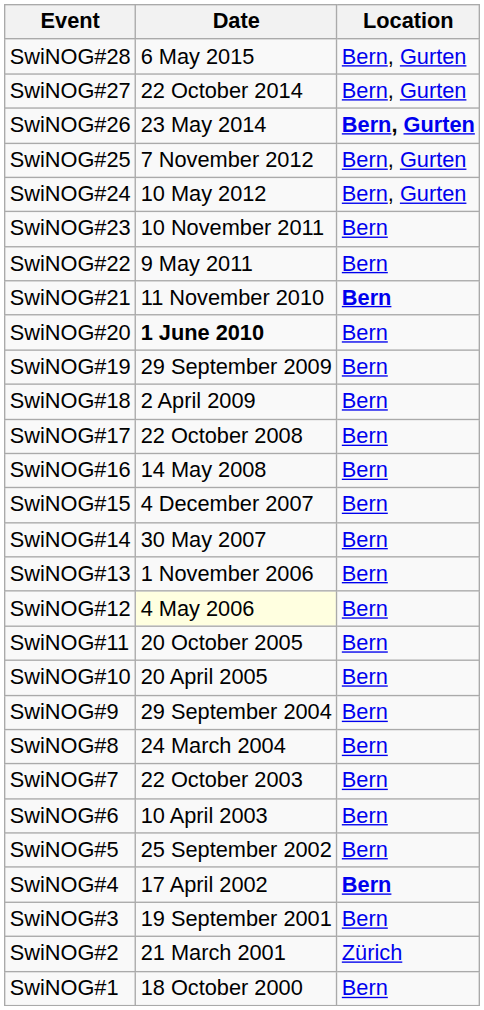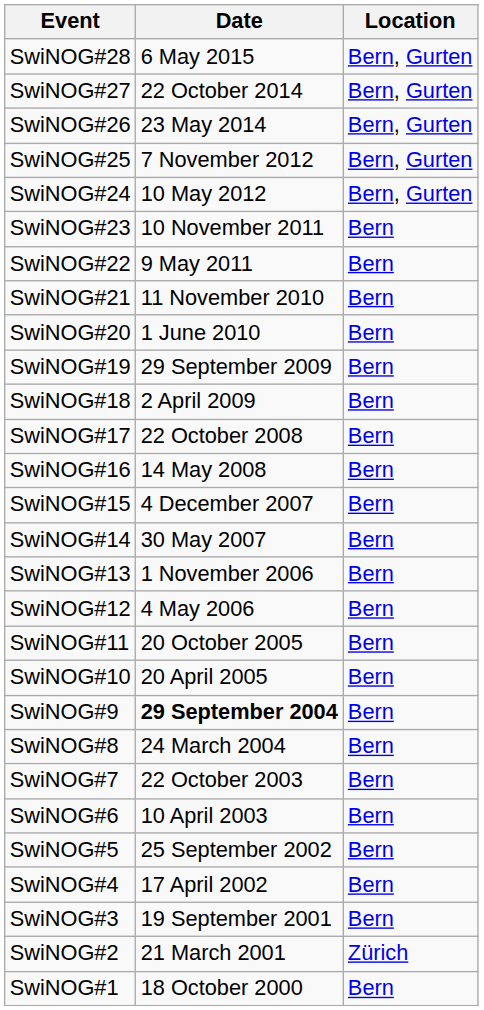(408, 125) bold -> (410, 125) normal
(367, 297) bold -> (371, 297) normal
(202, 332) bold -> (201, 332) normal
(198, 608) lightyellow background -> (198, 608) no background
(236, 711) normal -> (239, 711) bold
(367, 884) bold -> (371, 884) normal
